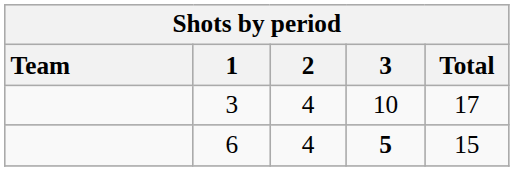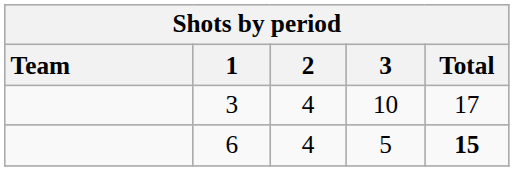(386, 144) bold -> (386, 144) normal
(467, 144) normal -> (467, 144) bold
